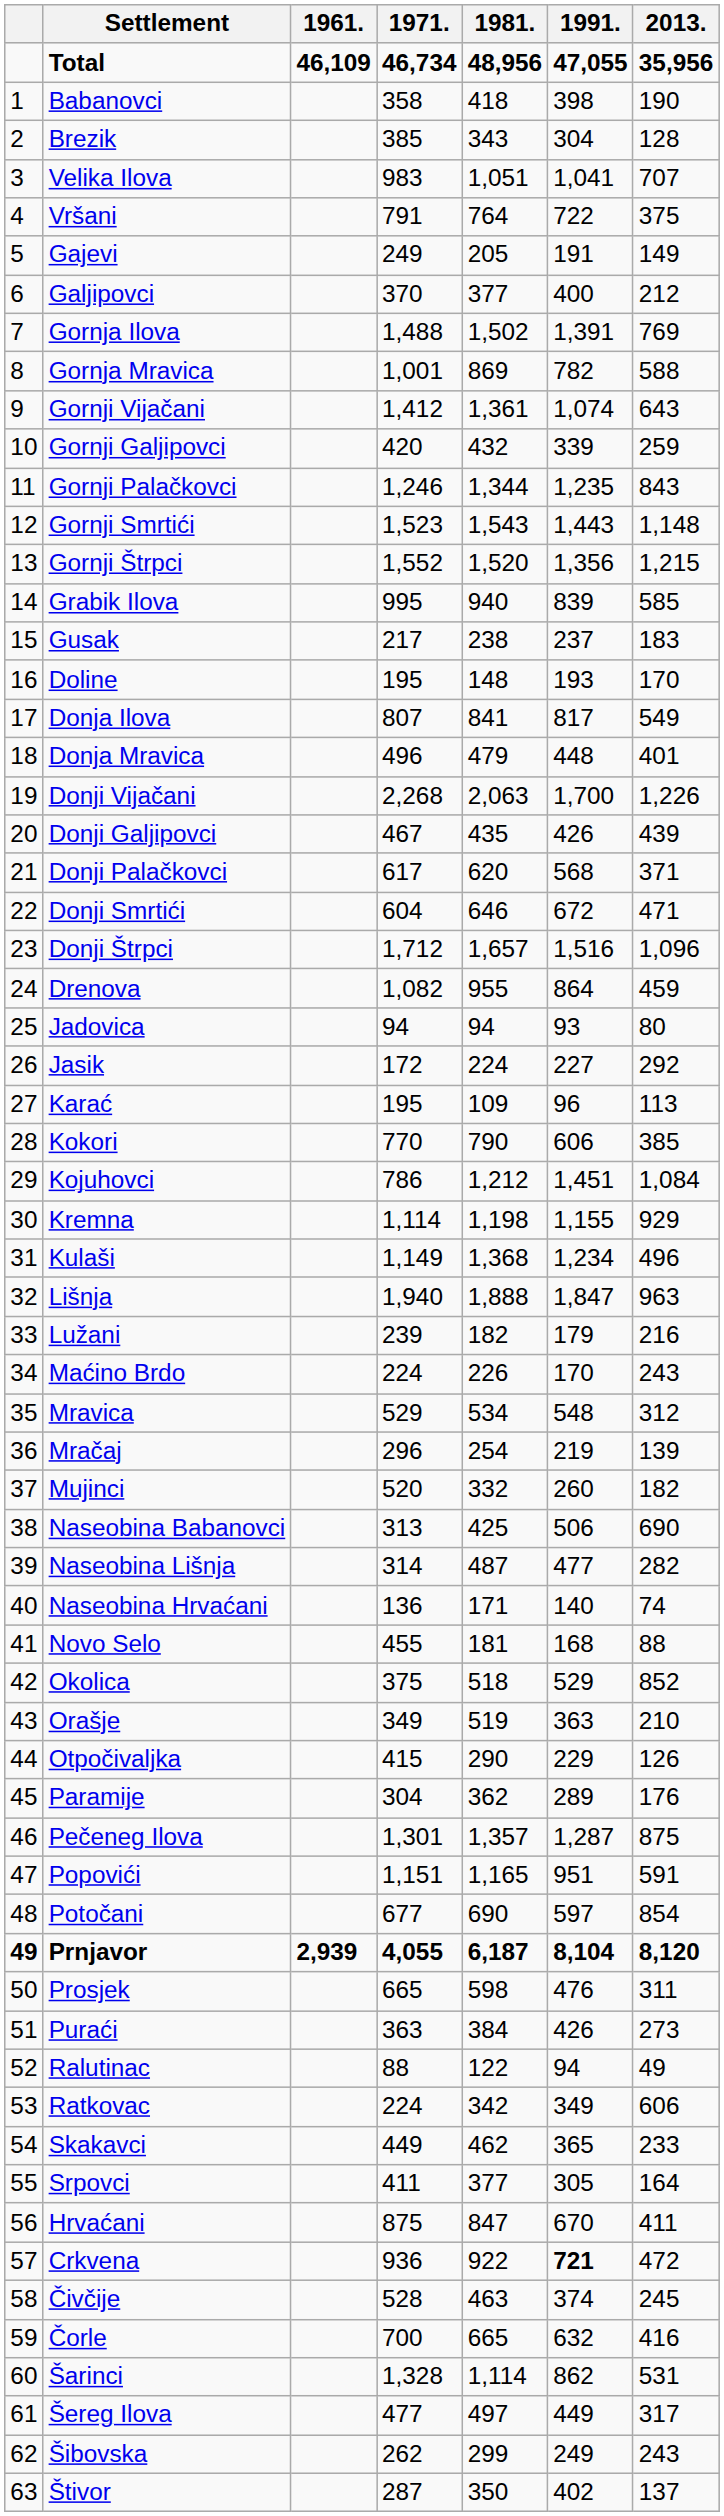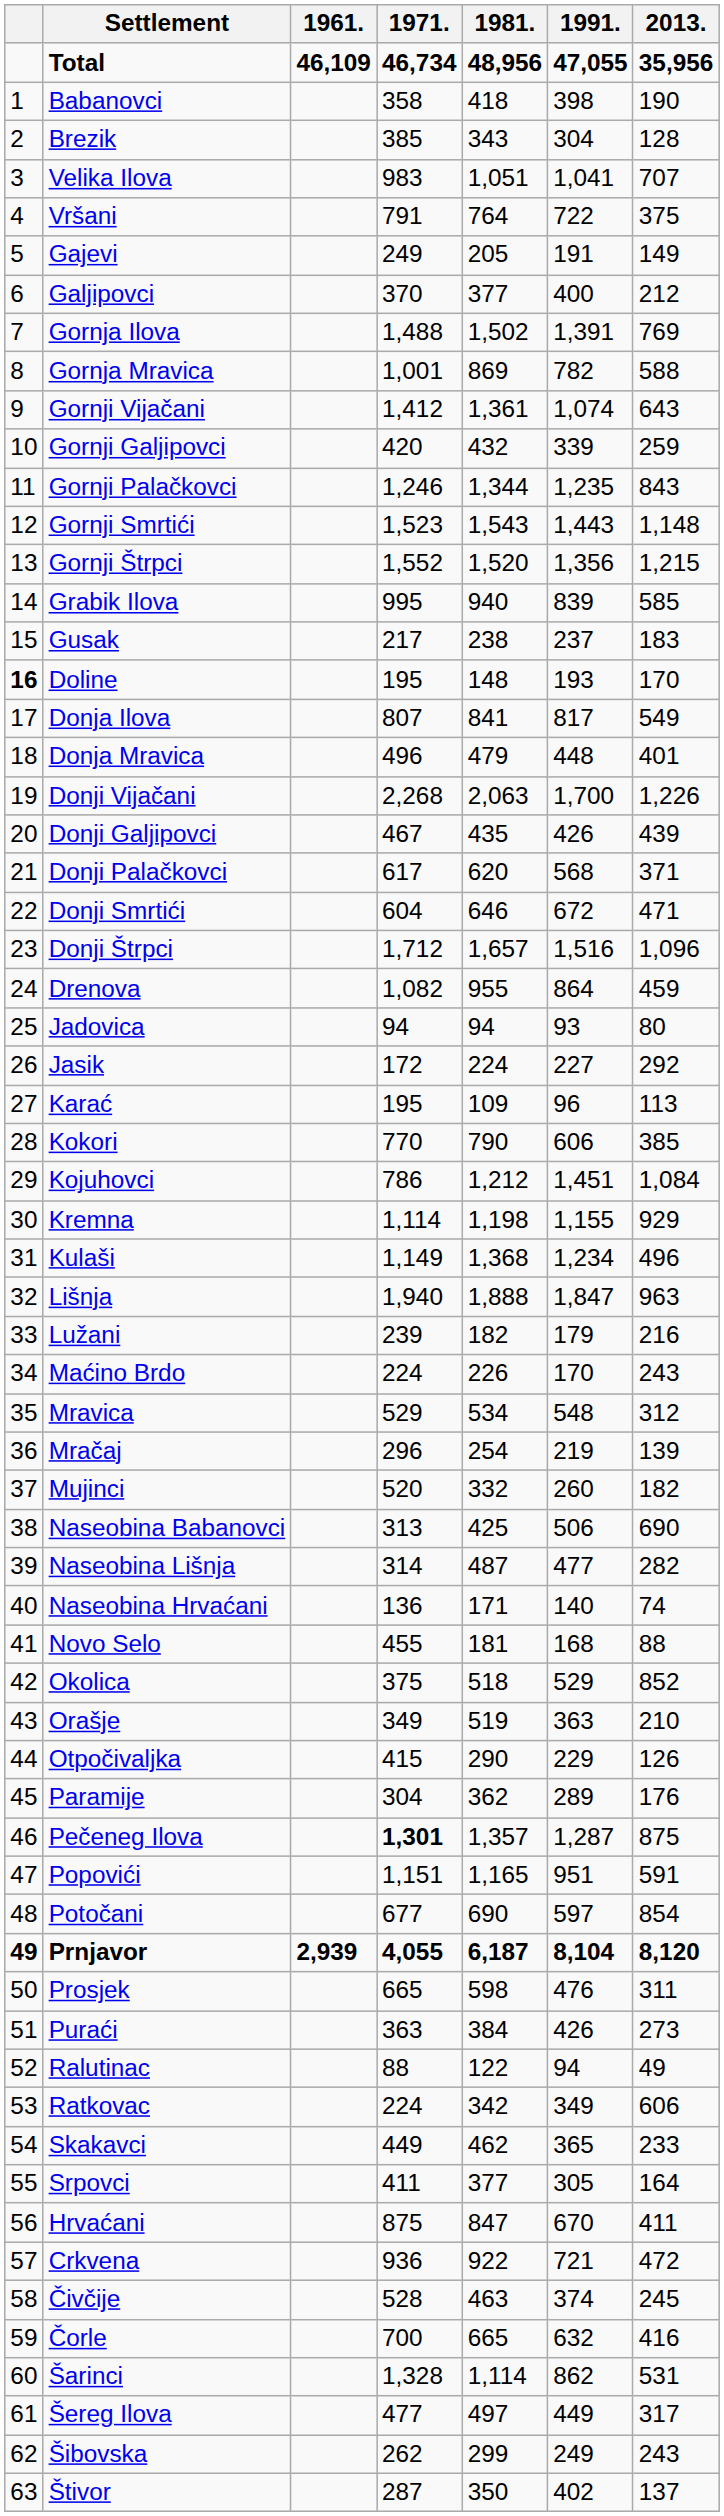(24, 679) normal -> (24, 679) bold
(412, 1836) normal -> (412, 1836) bold
(574, 2260) bold -> (574, 2260) normal
